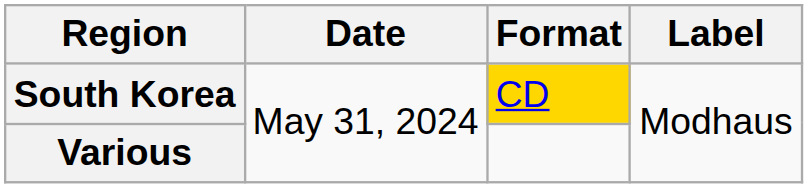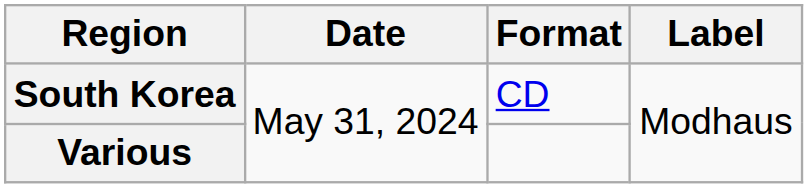(523, 93) gold background -> (523, 93) no background
